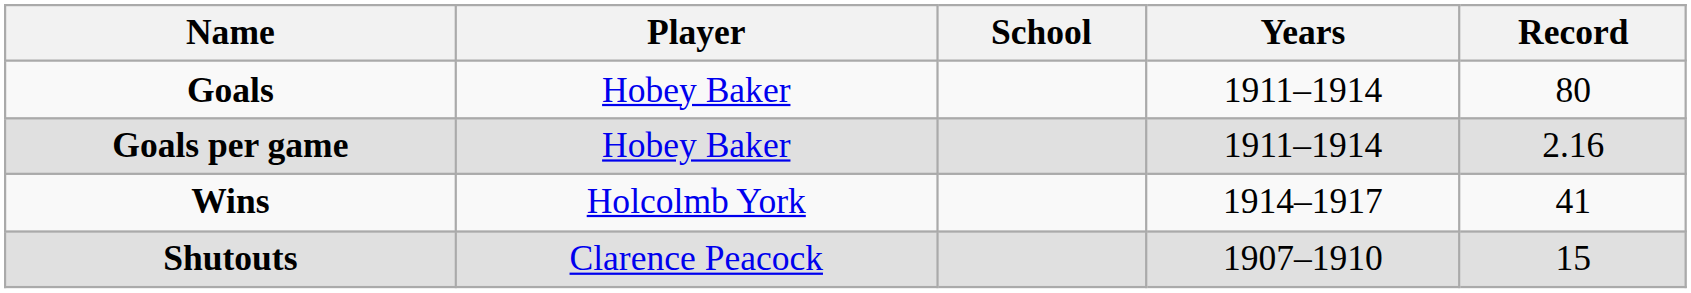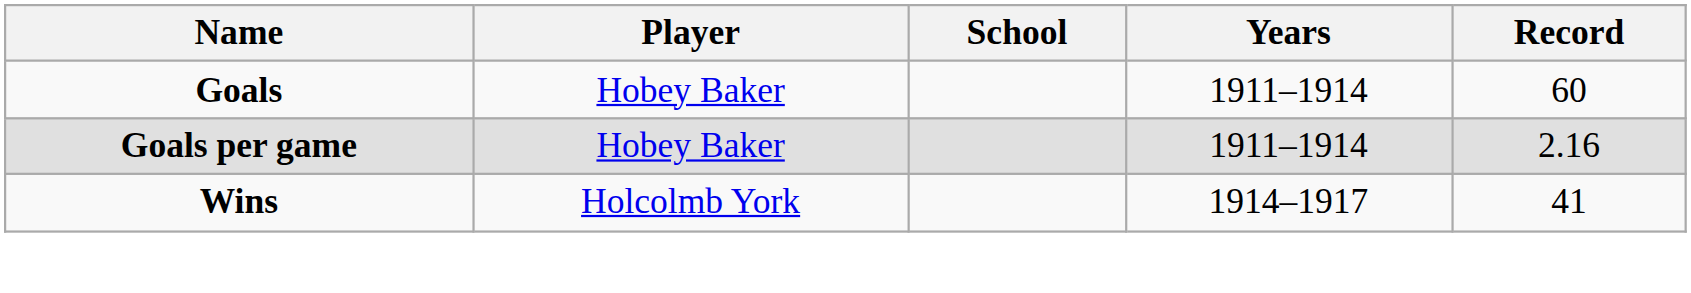(1573, 88) 80 -> (1569, 88) 60
- row: (230, 257)
